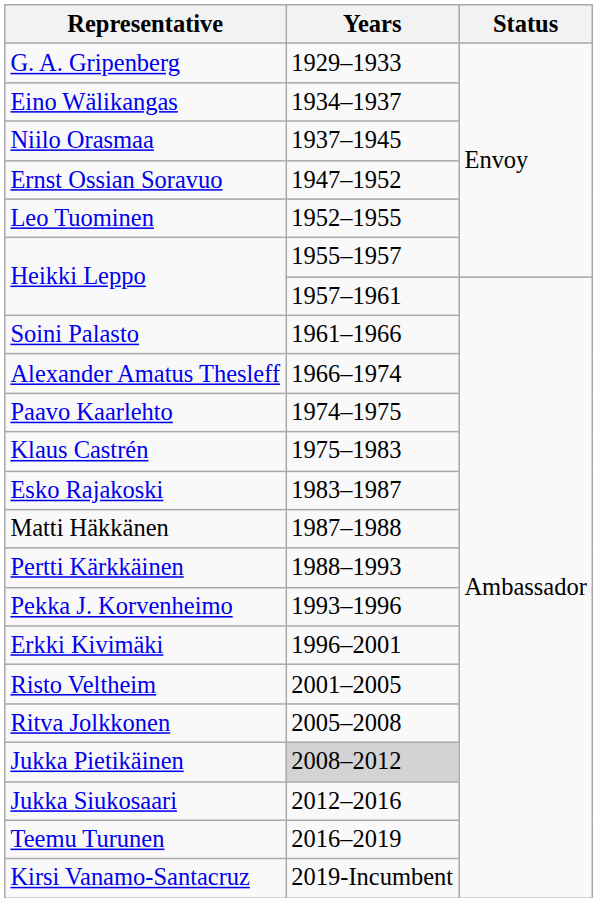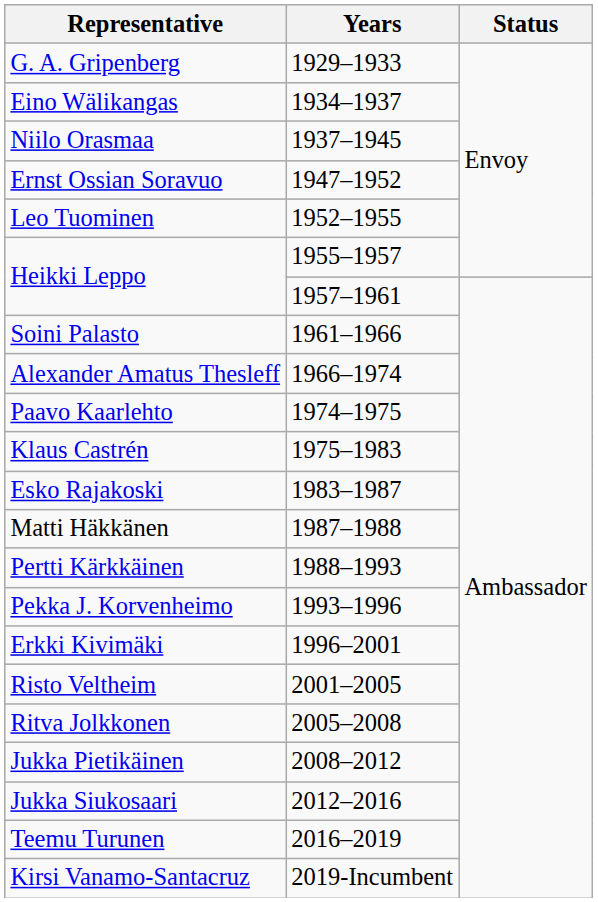(346, 761) lightgrey background -> (346, 761) no background
